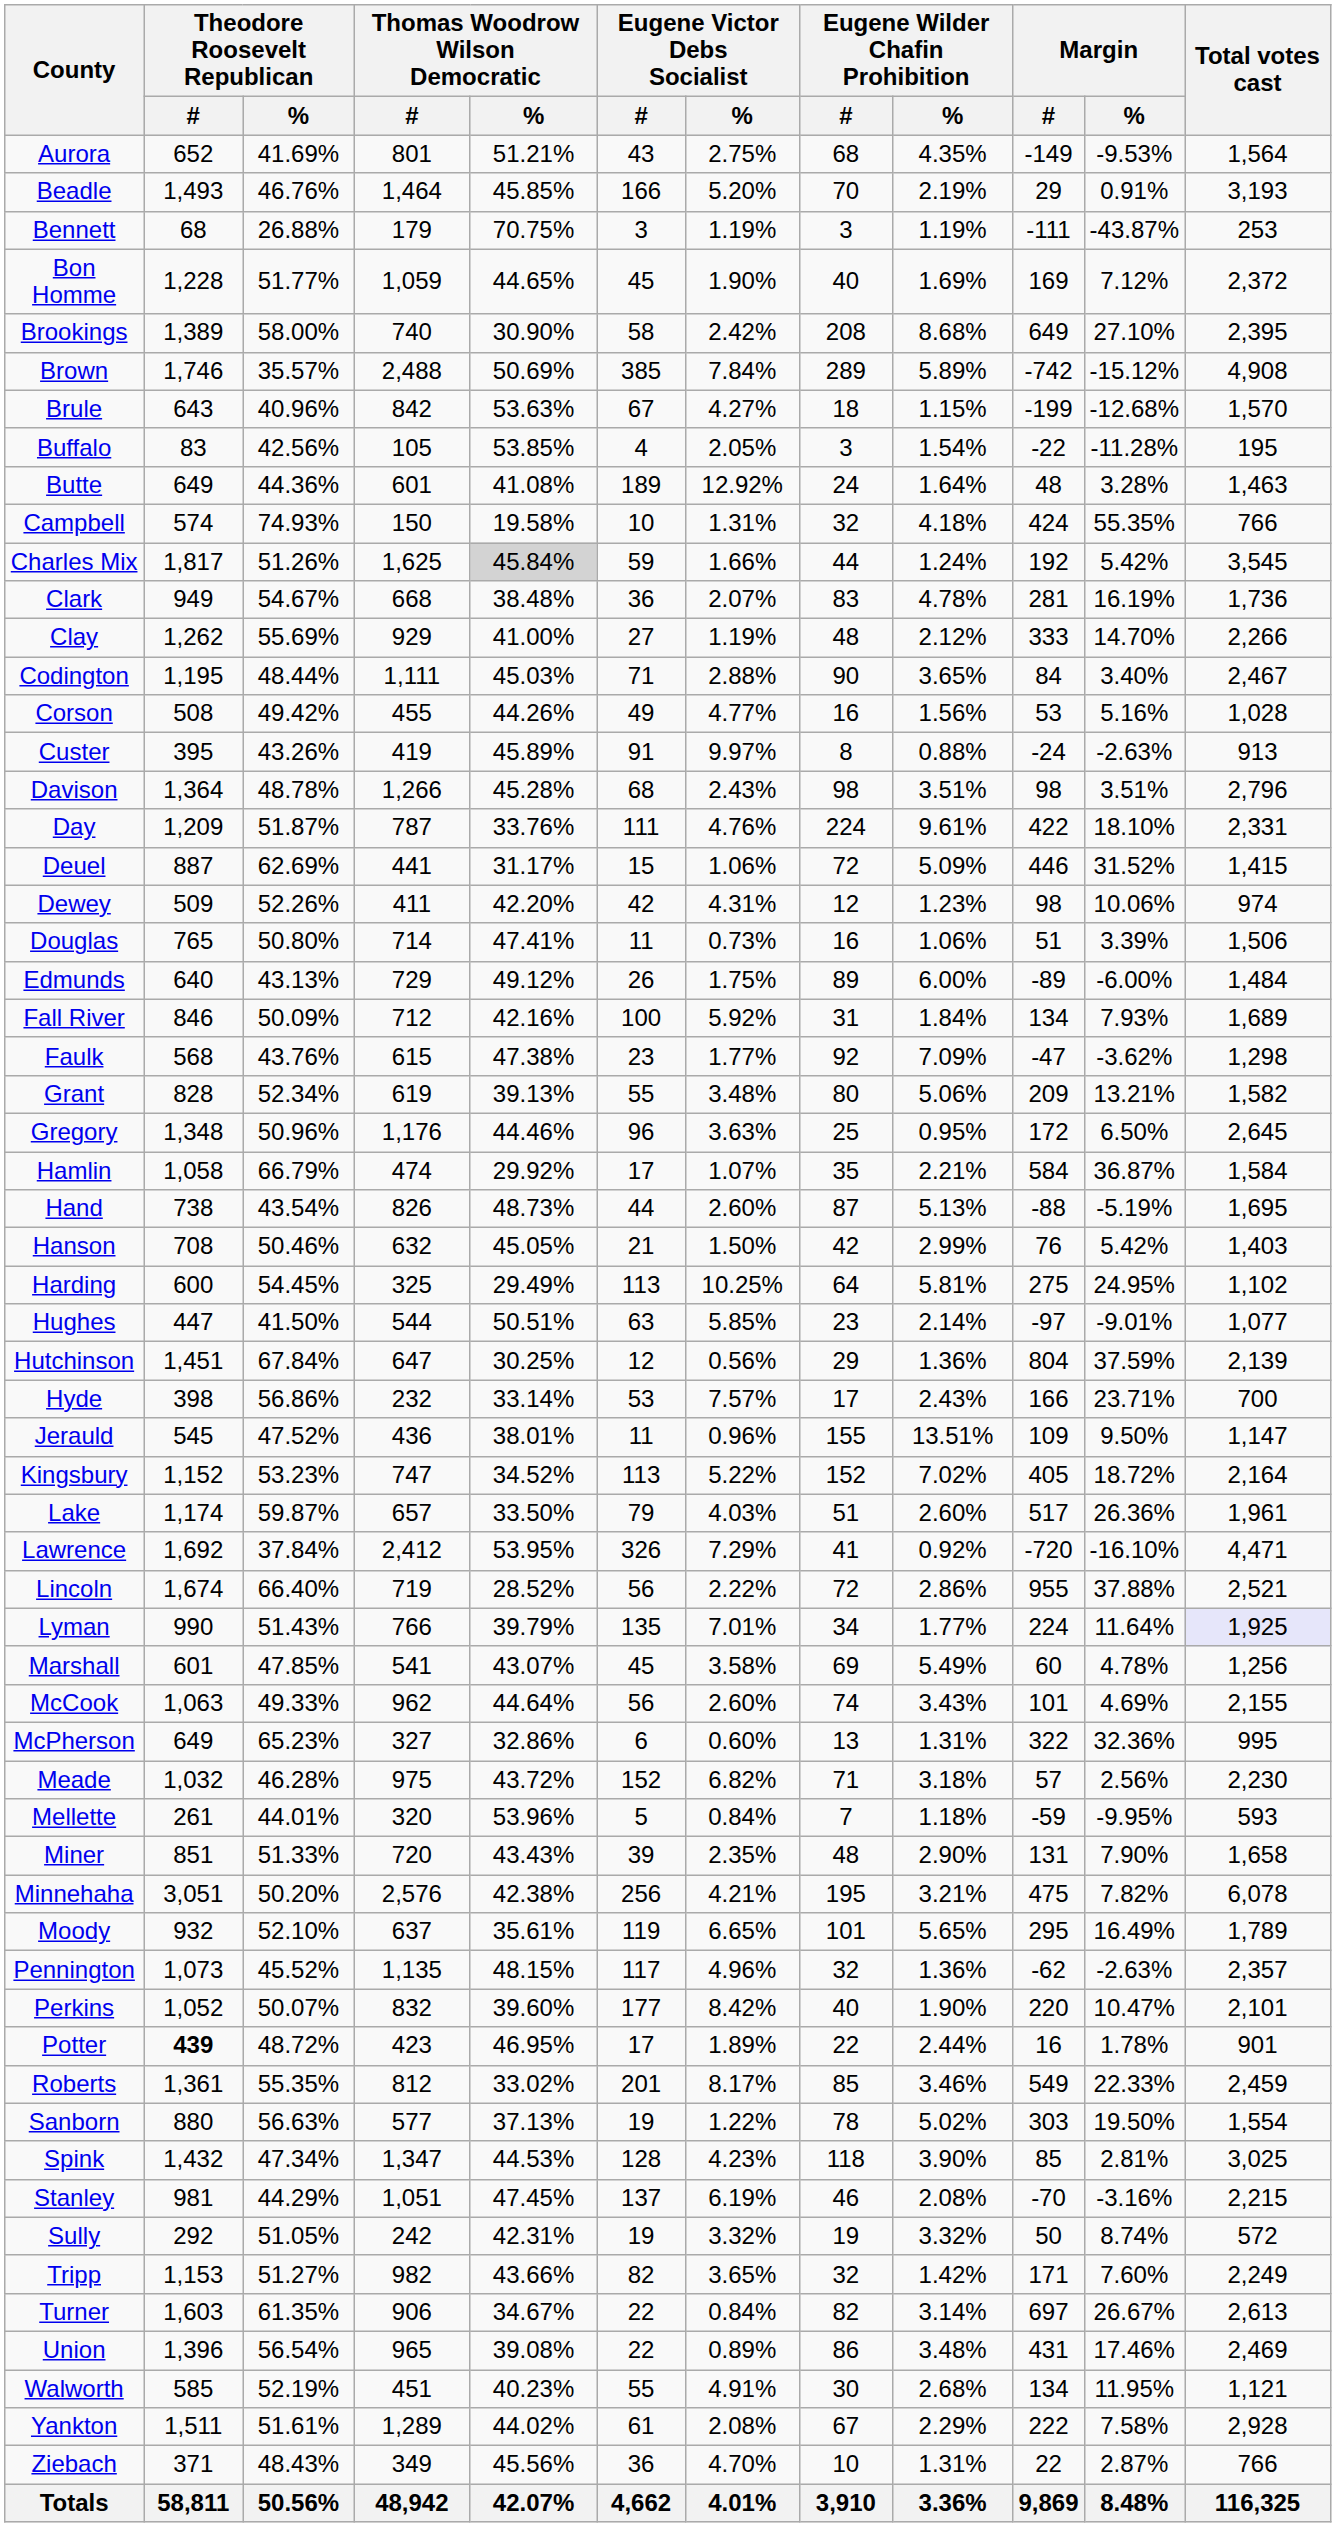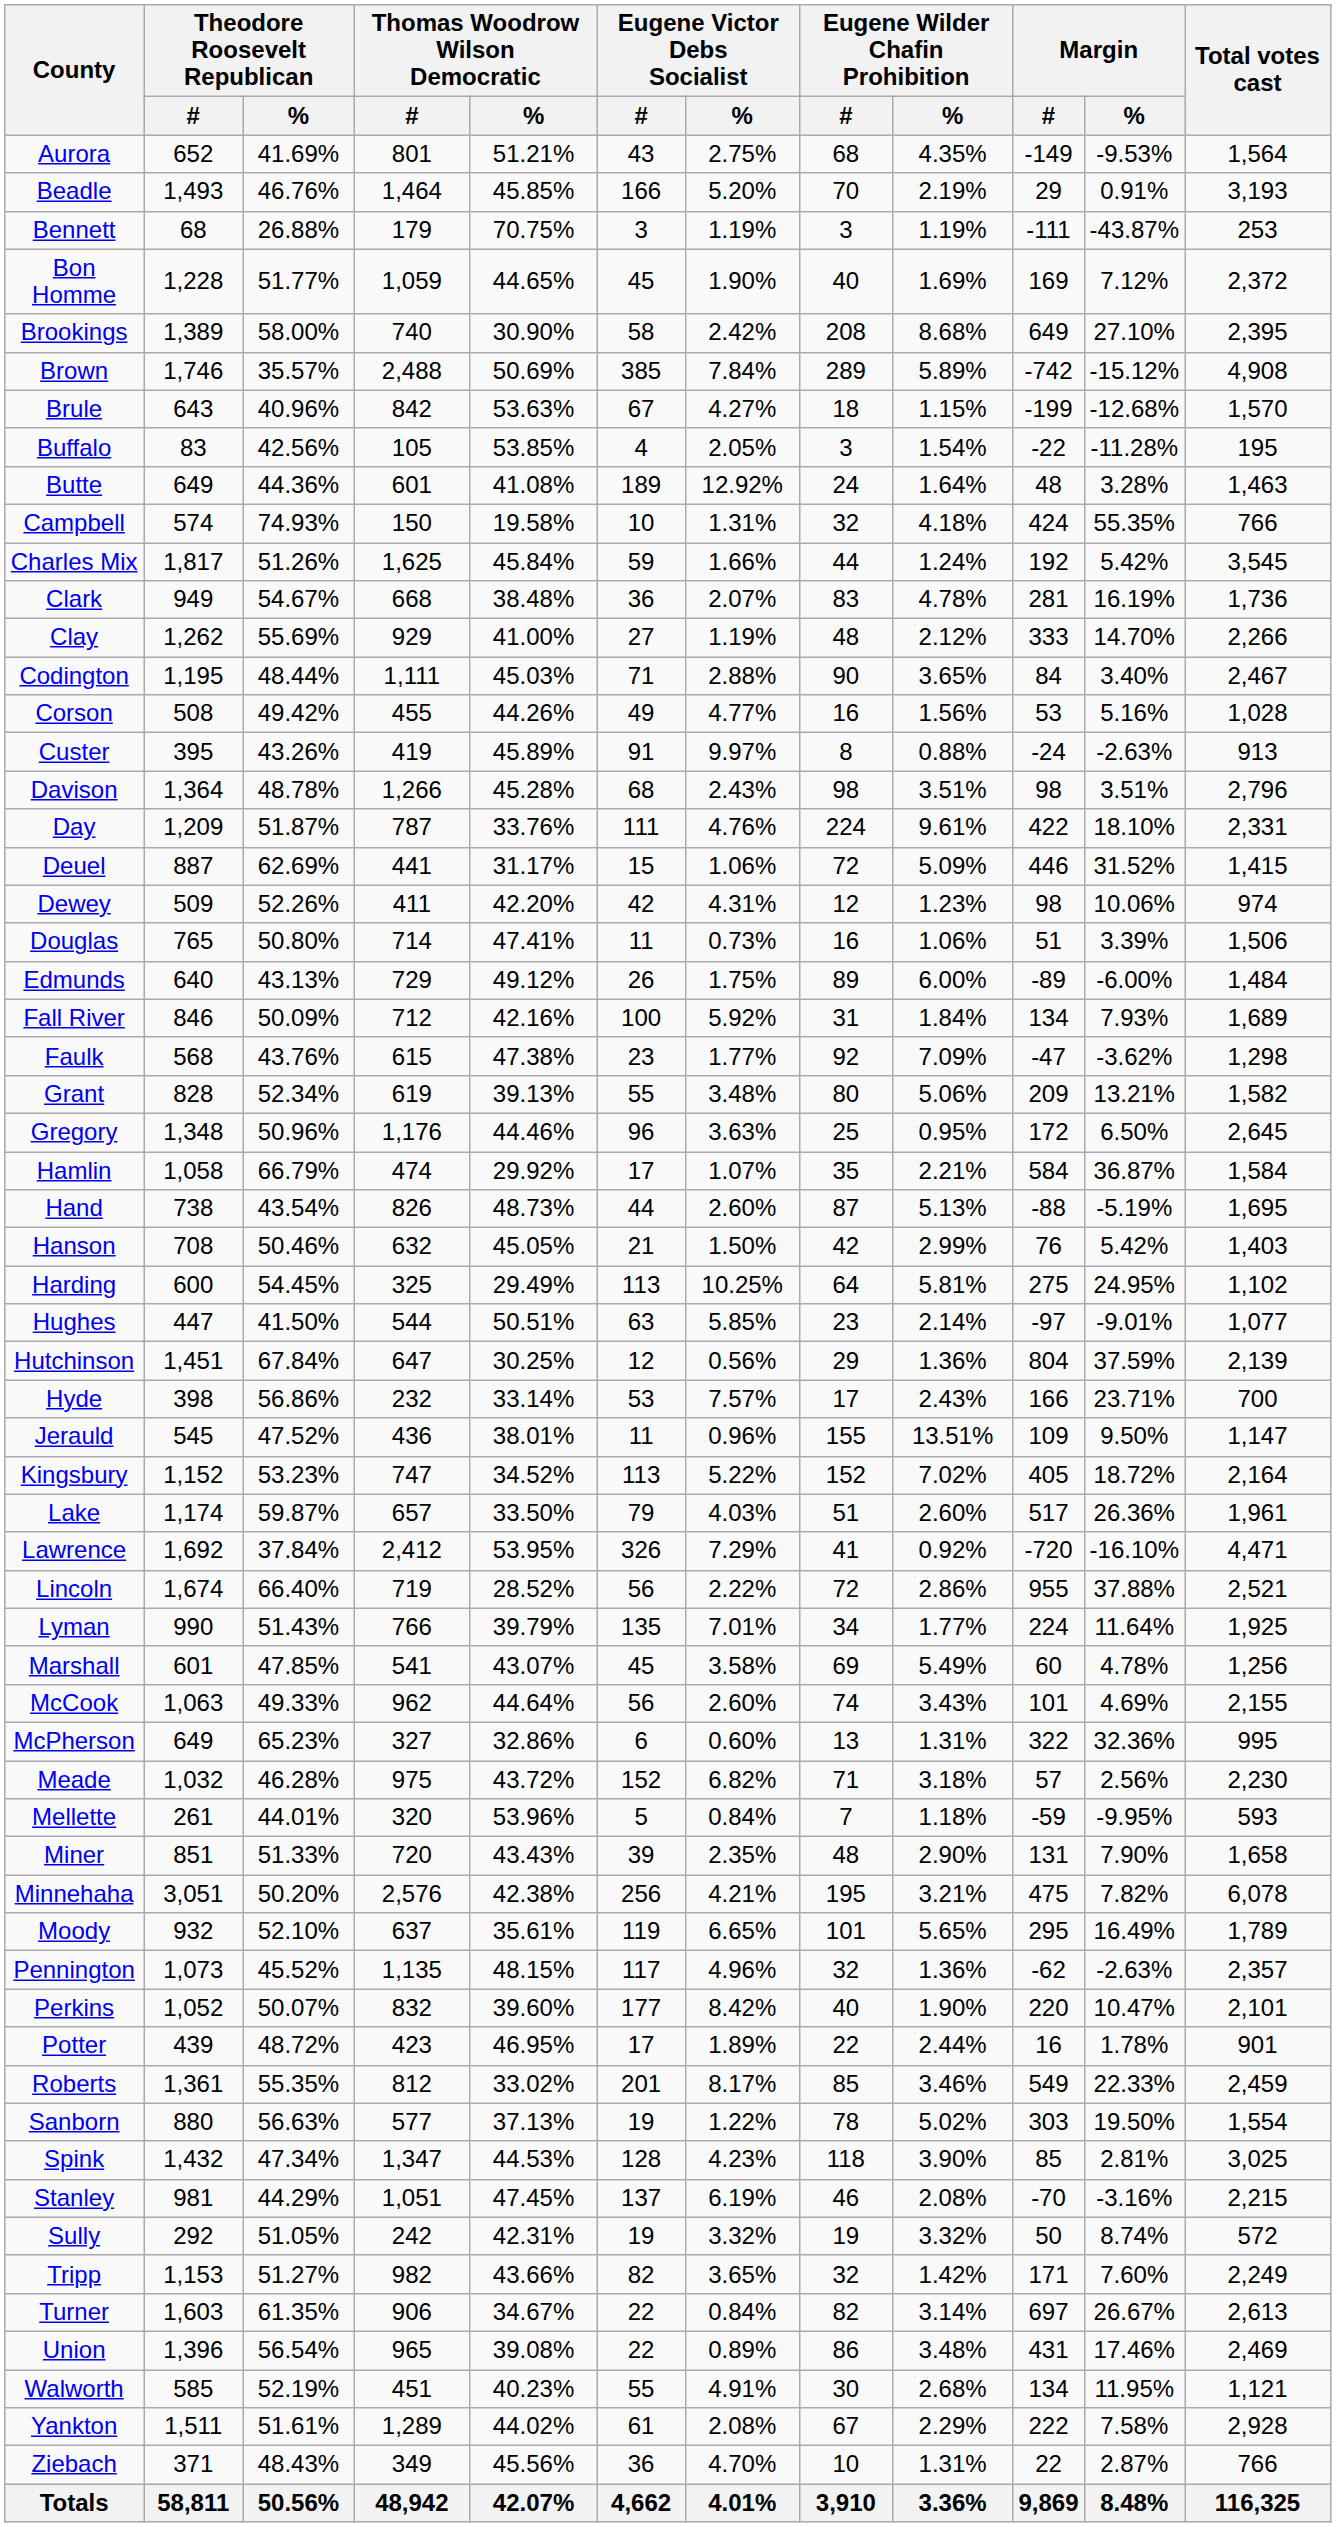(534, 561) lightgrey background -> (534, 561) no background
(1257, 1627) lavender background -> (1257, 1627) no background
(193, 2045) bold -> (193, 2045) normal
